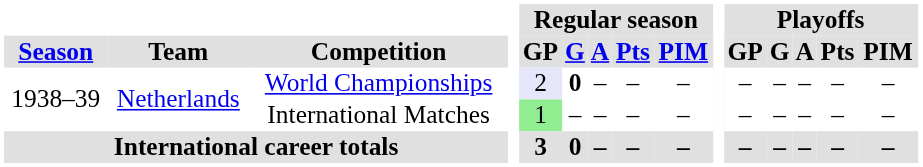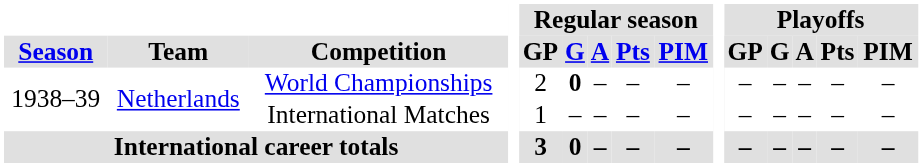(541, 83) lavender background -> (541, 83) no background
(541, 115) lightgreen background -> (541, 115) no background
